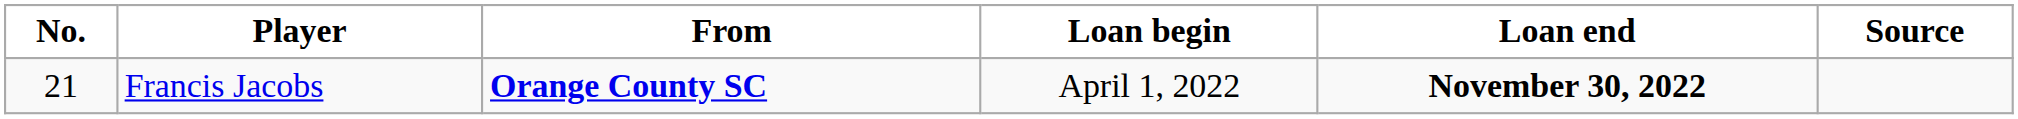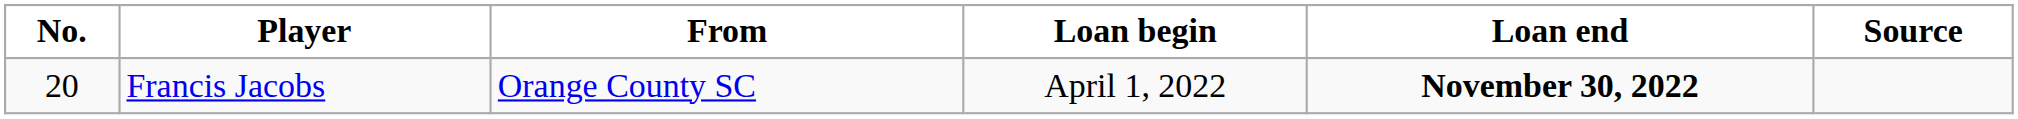(61, 85) 21 -> (62, 85) 20
(629, 85) bold -> (627, 85) normal
